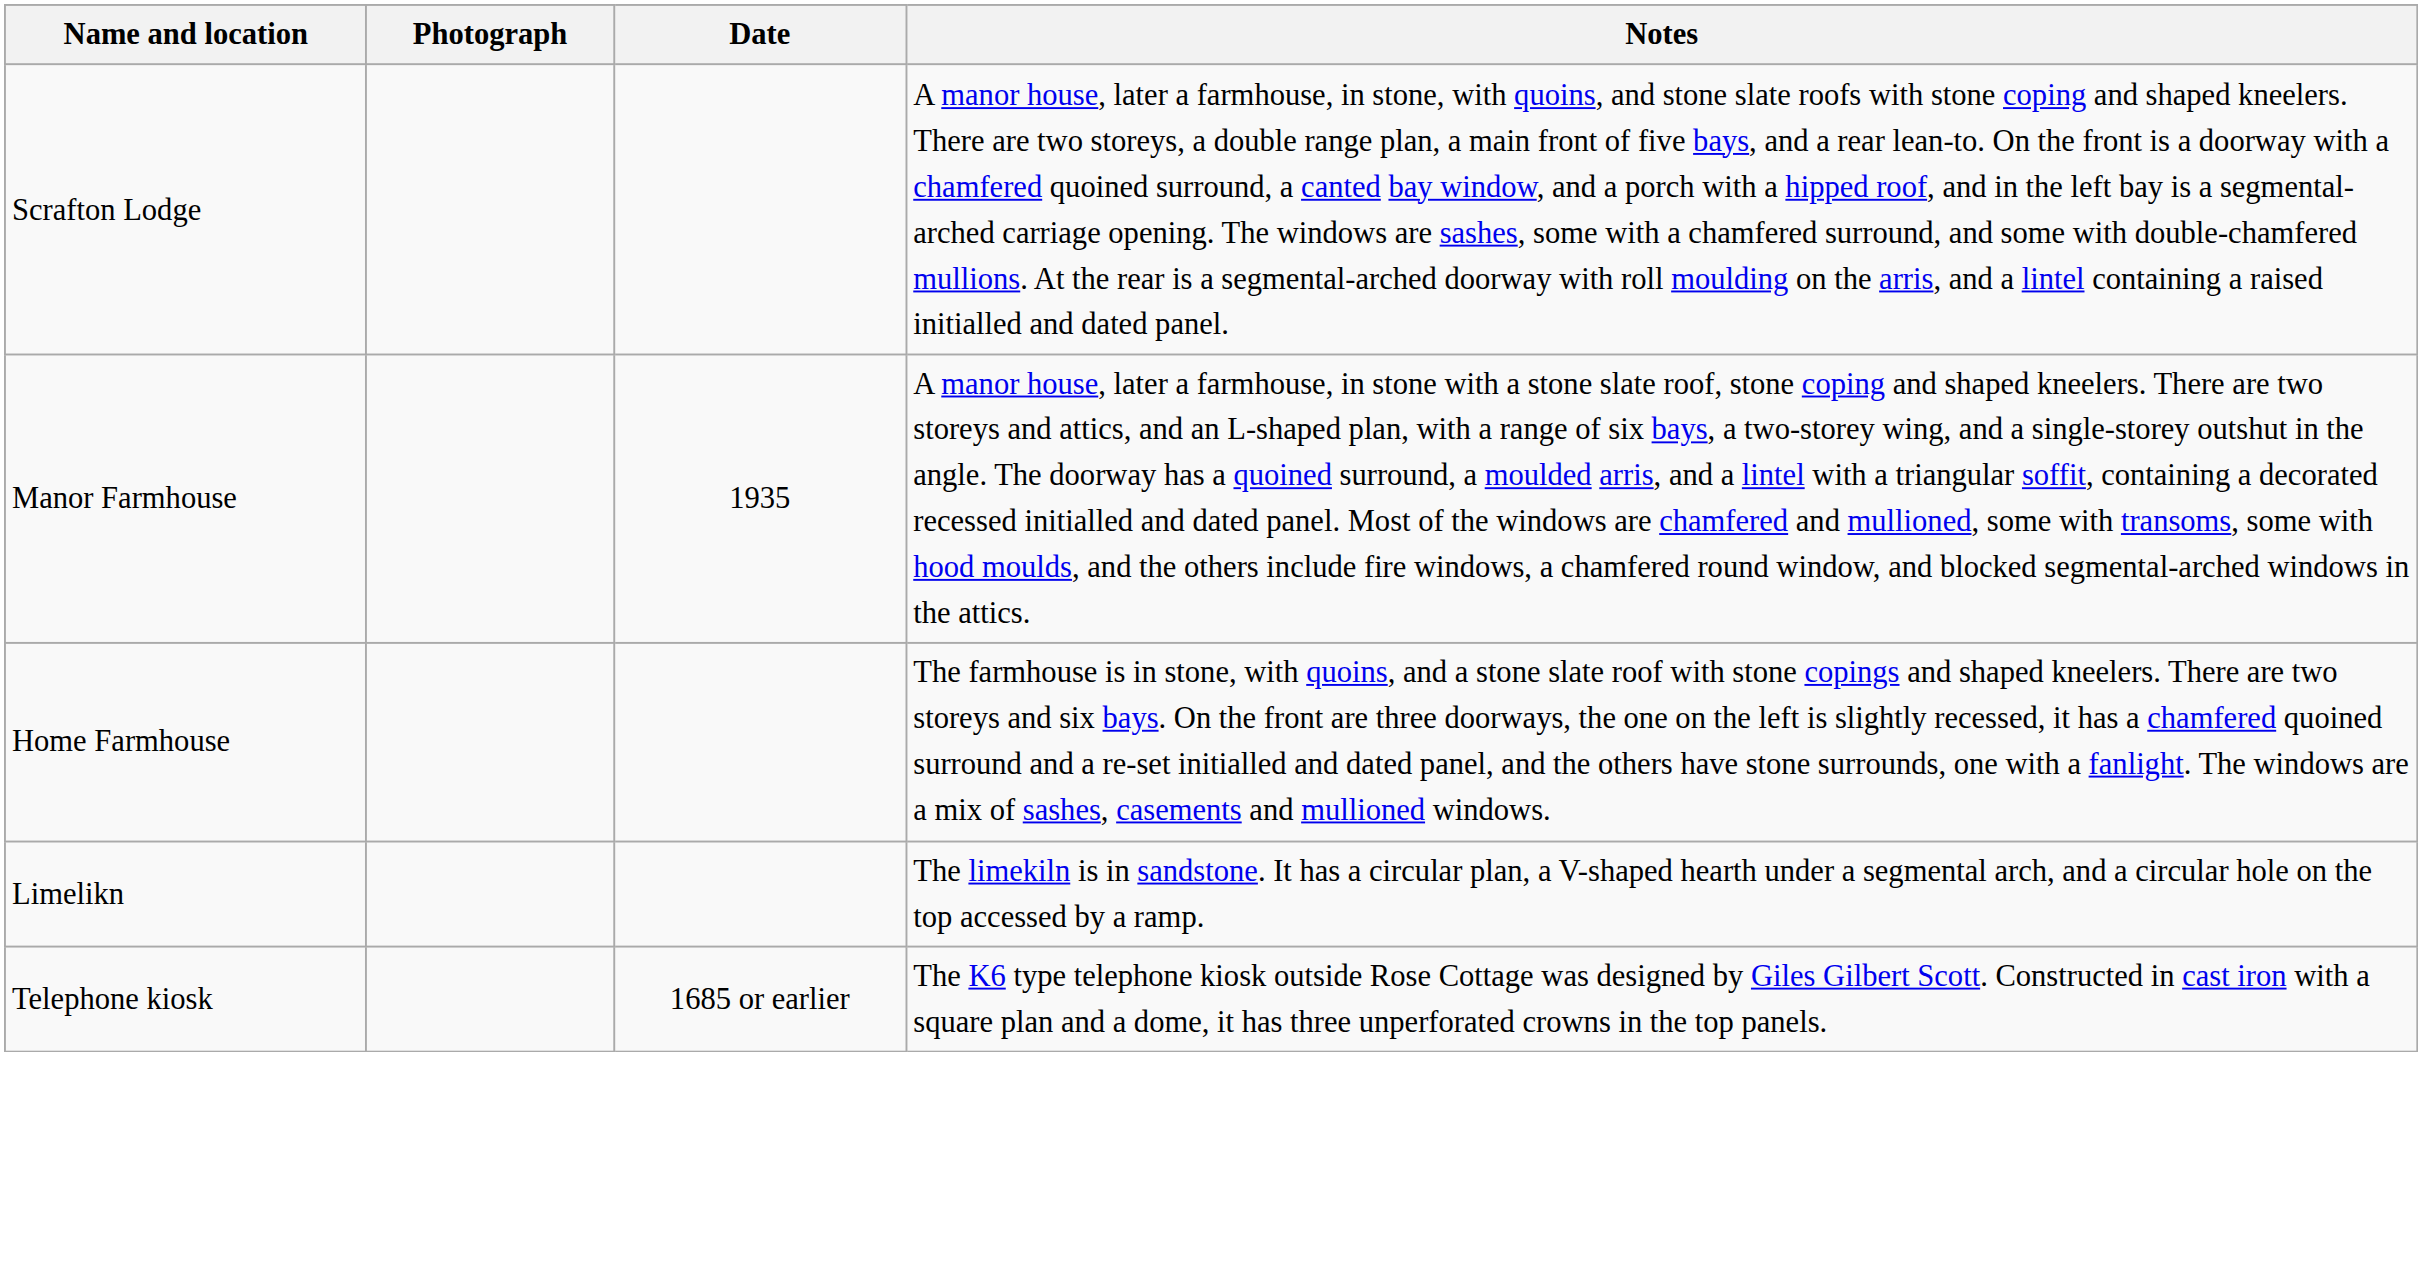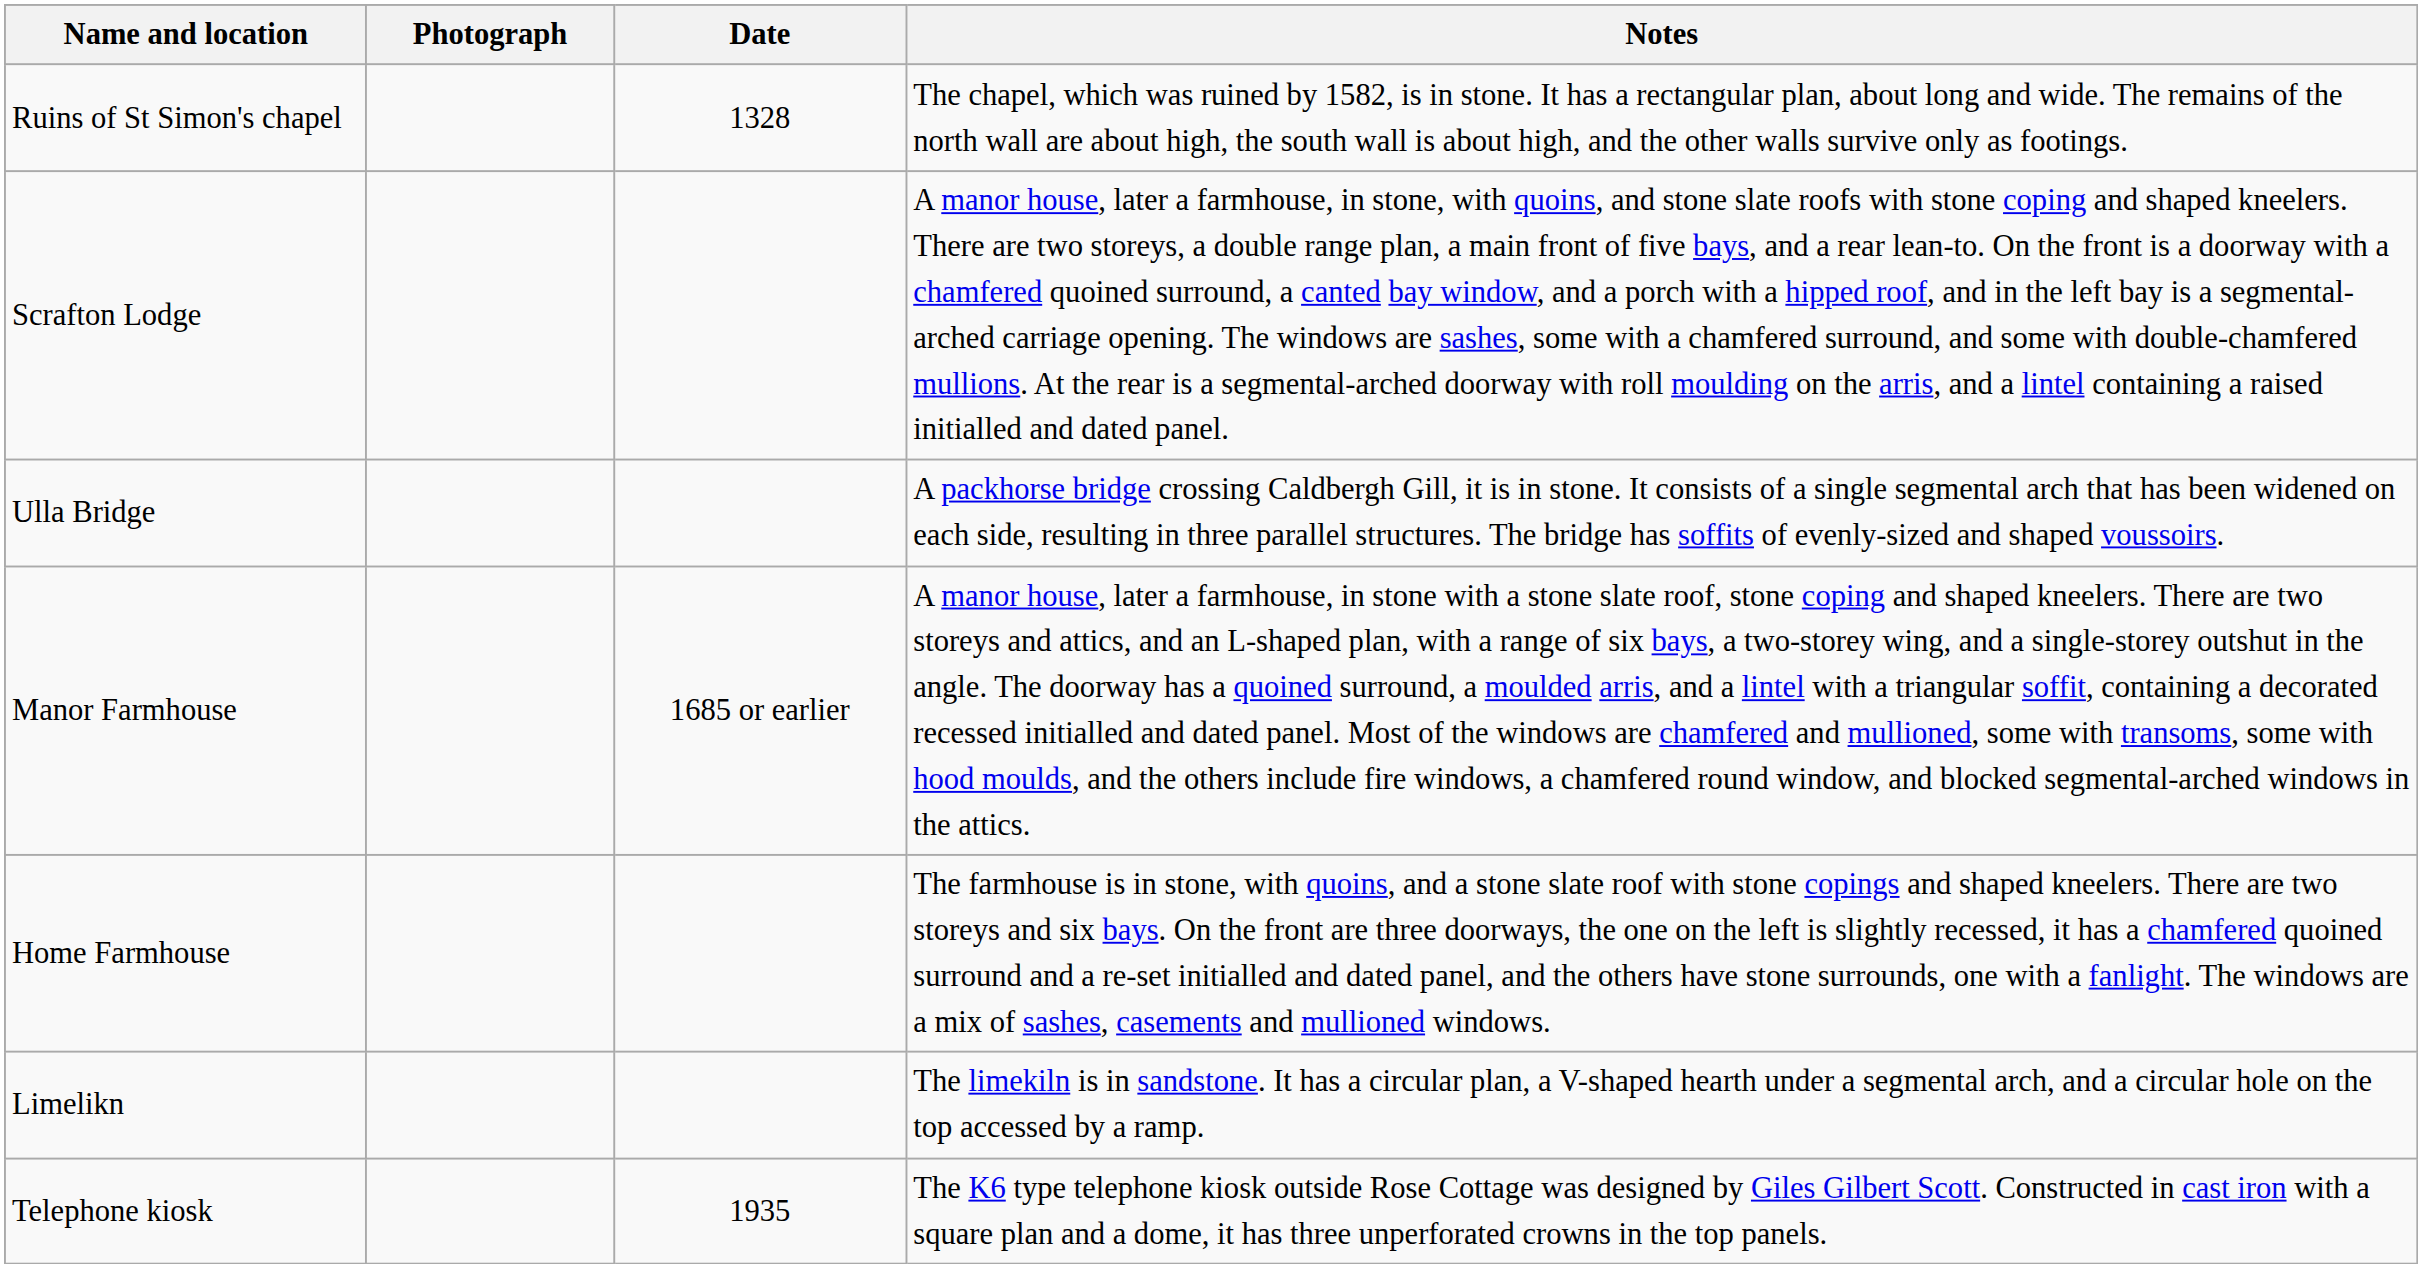+ row: (177, 117)
+ row: (84, 512)
(760, 498) 1935 -> (760, 709) 1685 or earlier
(760, 998) 1685 or earlier -> (760, 1210) 1935
